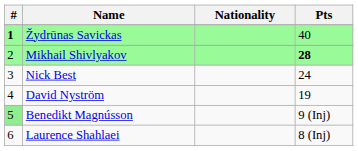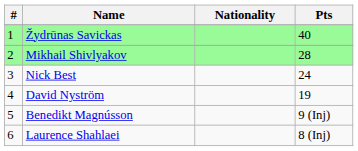(10, 35) bold -> (10, 35) normal
(305, 55) bold -> (305, 55) normal
(10, 115) lightgreen background -> (10, 115) no background
